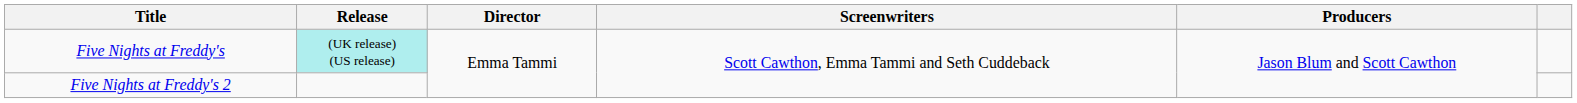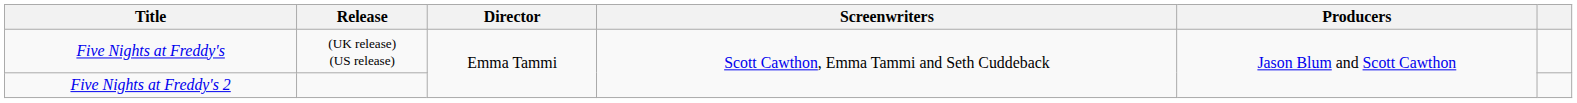(362, 52) paleturquoise background -> (362, 52) no background
